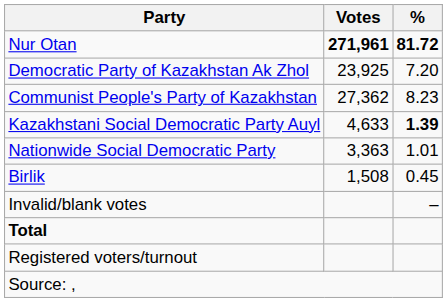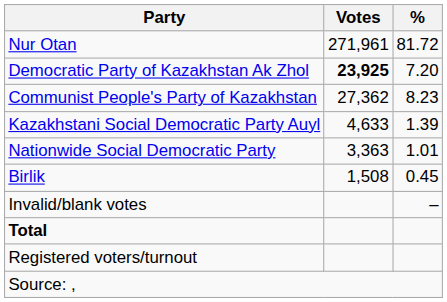(358, 44) bold -> (358, 44) normal
(418, 44) bold -> (418, 44) normal
(363, 71) normal -> (363, 71) bold
(422, 124) bold -> (422, 124) normal
